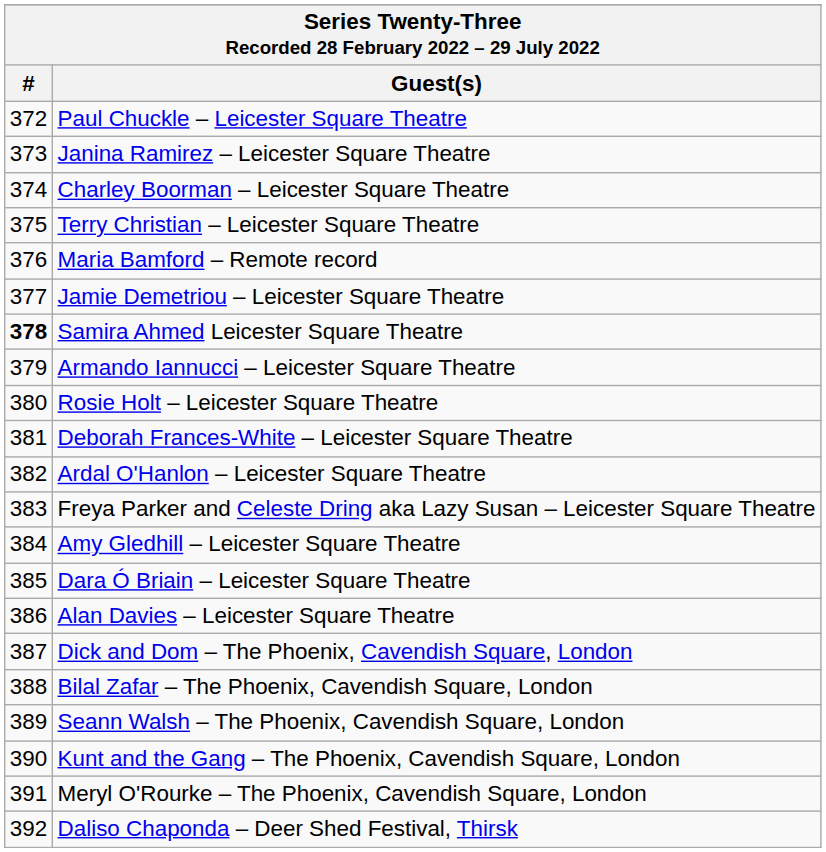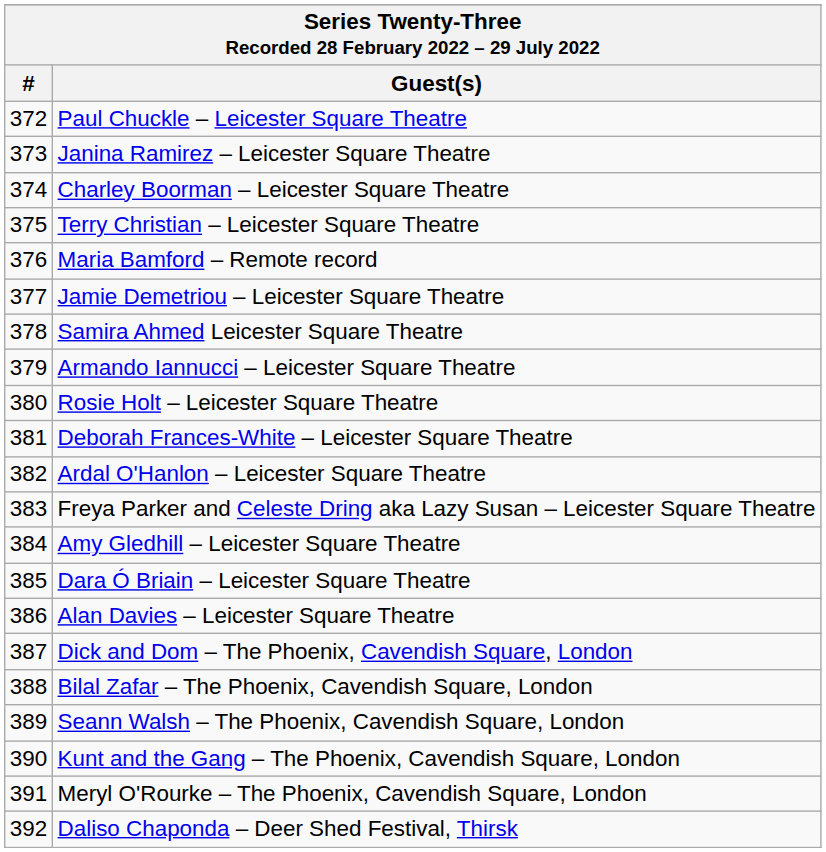(29, 331) bold -> (29, 331) normal
